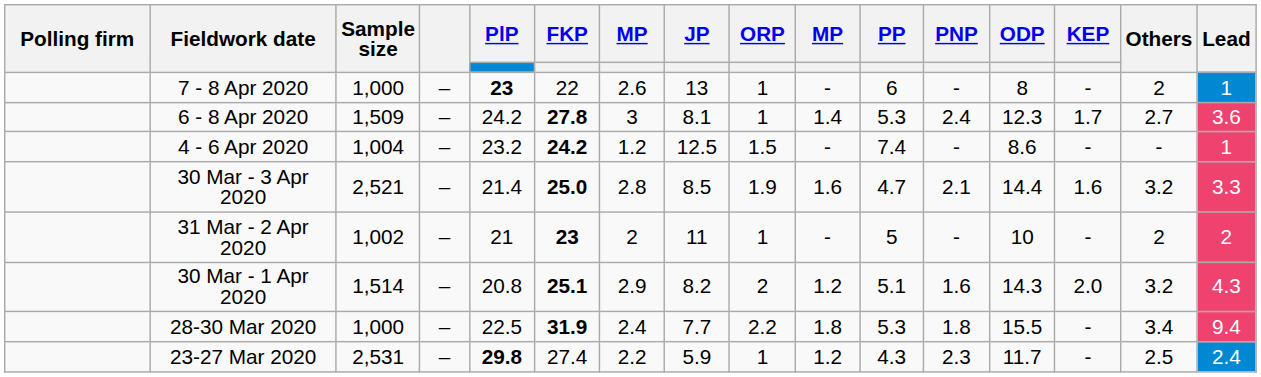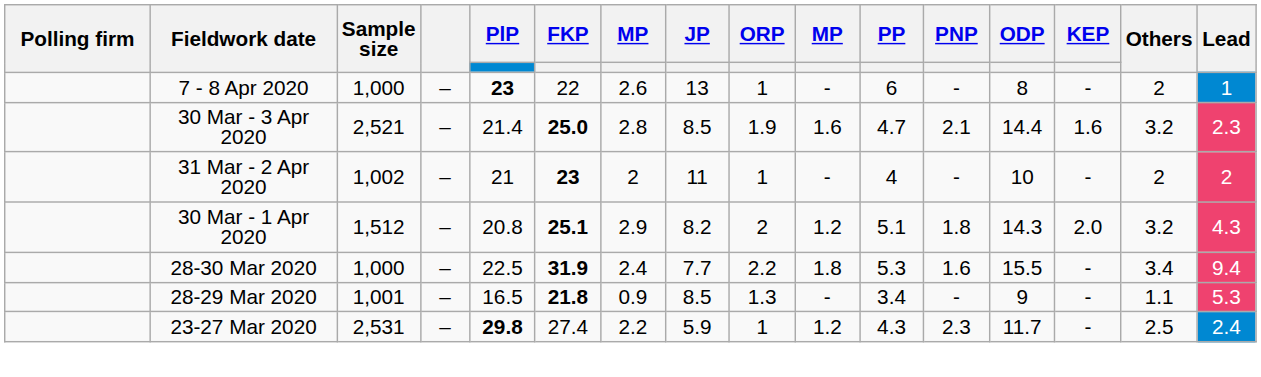- row: (243, 117)
- row: (243, 147)
(1226, 187) 3.3 -> (1226, 127) 2.3
(892, 237) 5 -> (892, 177) 4
(378, 287) 1,514 -> (379, 227) 1,512
(957, 287) 1.6 -> (956, 227) 1.8
(957, 327) 1.8 -> (956, 267) 1.6
+ row: (244, 297)
